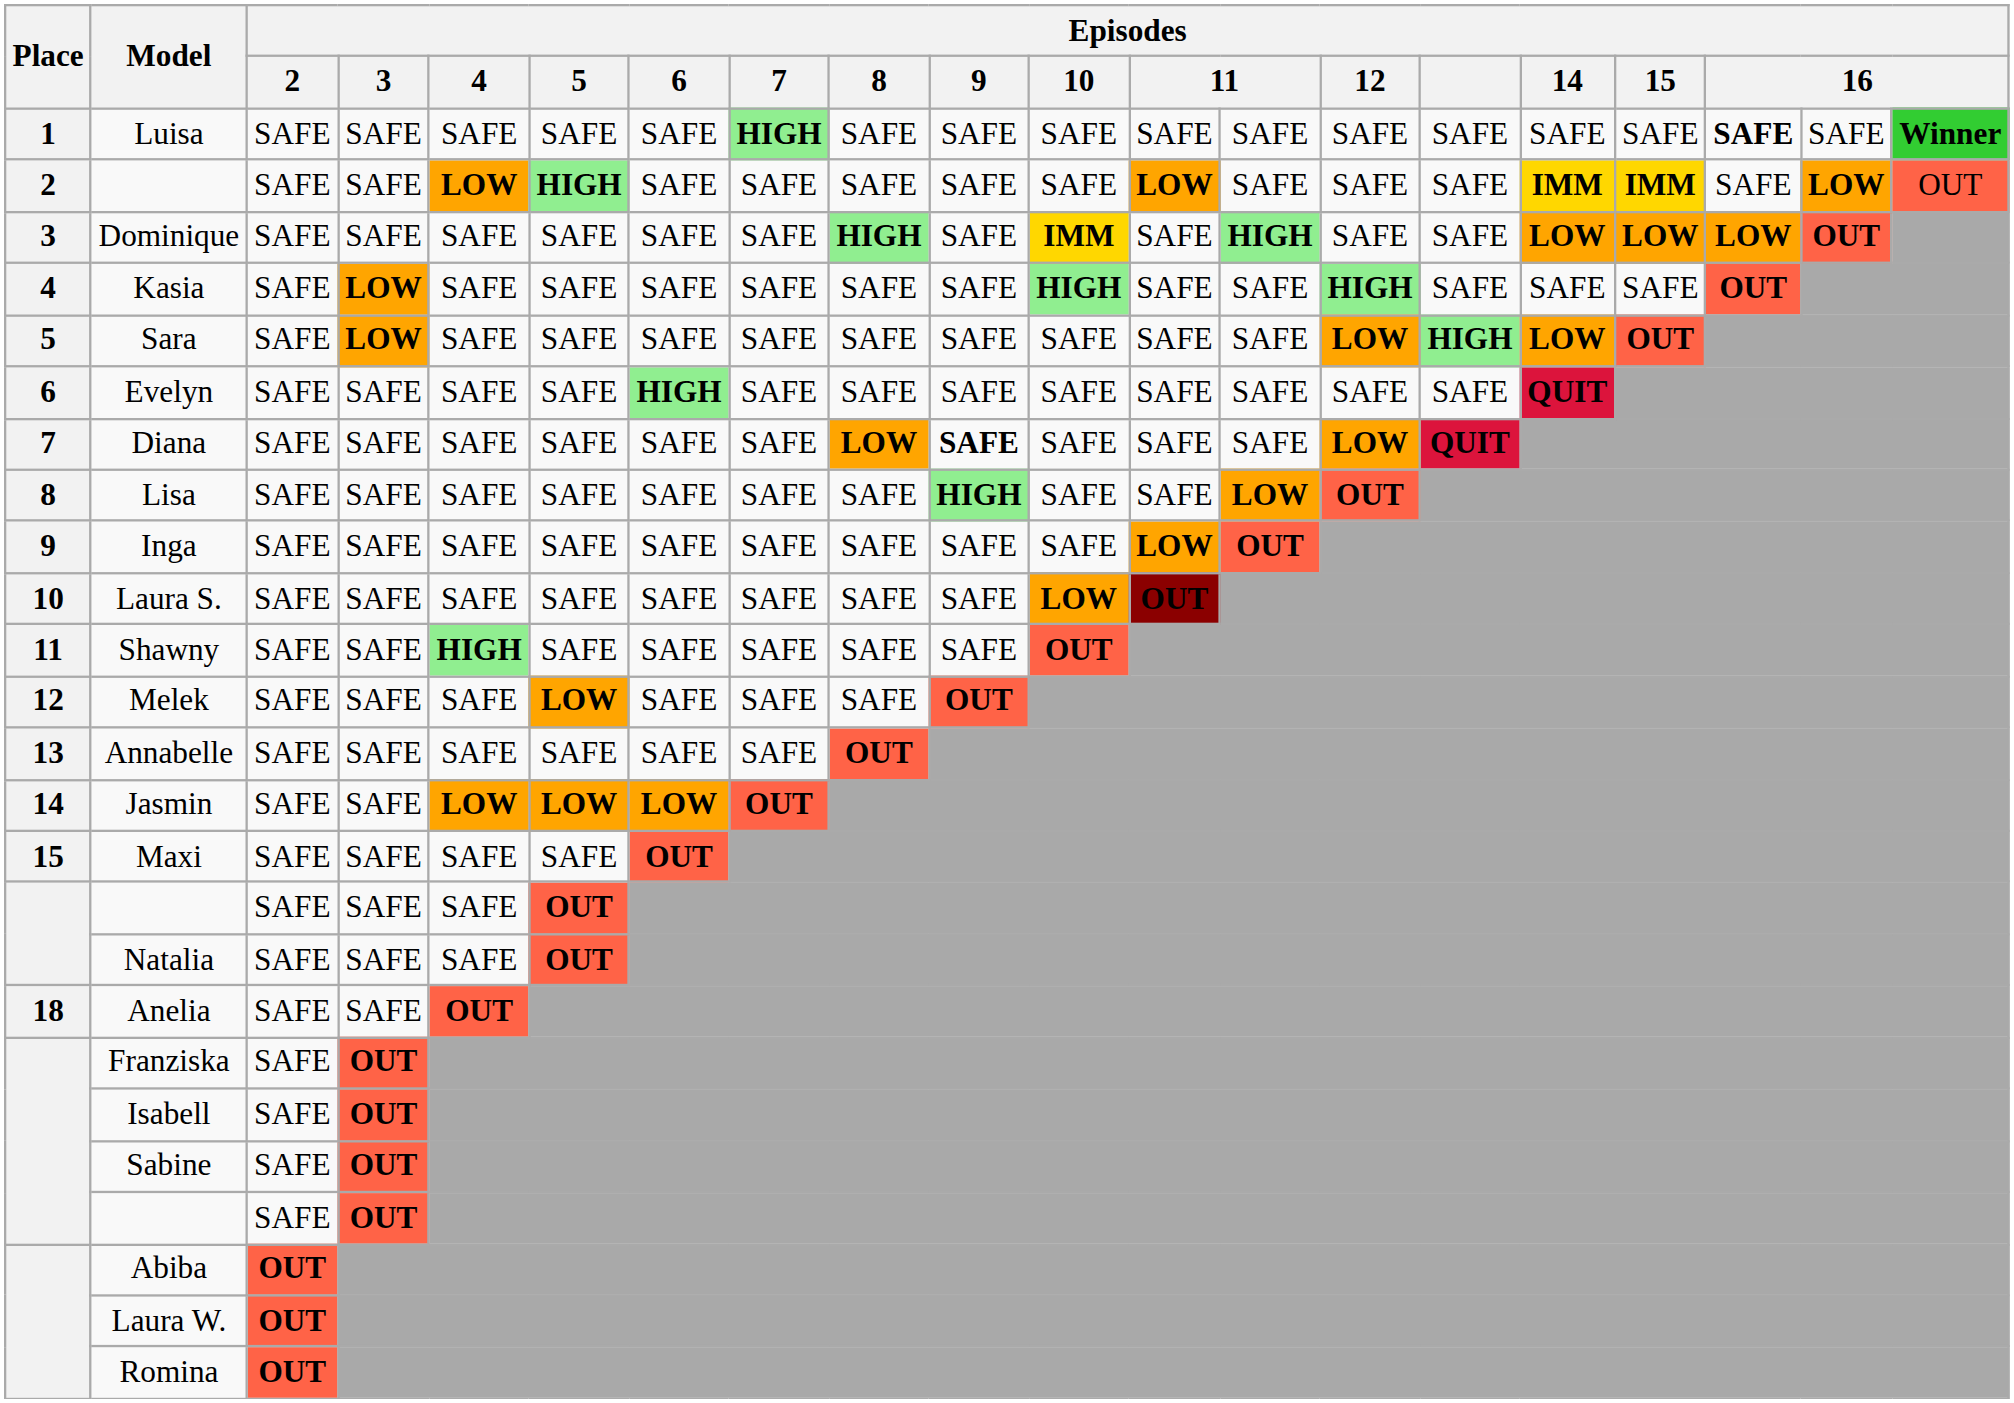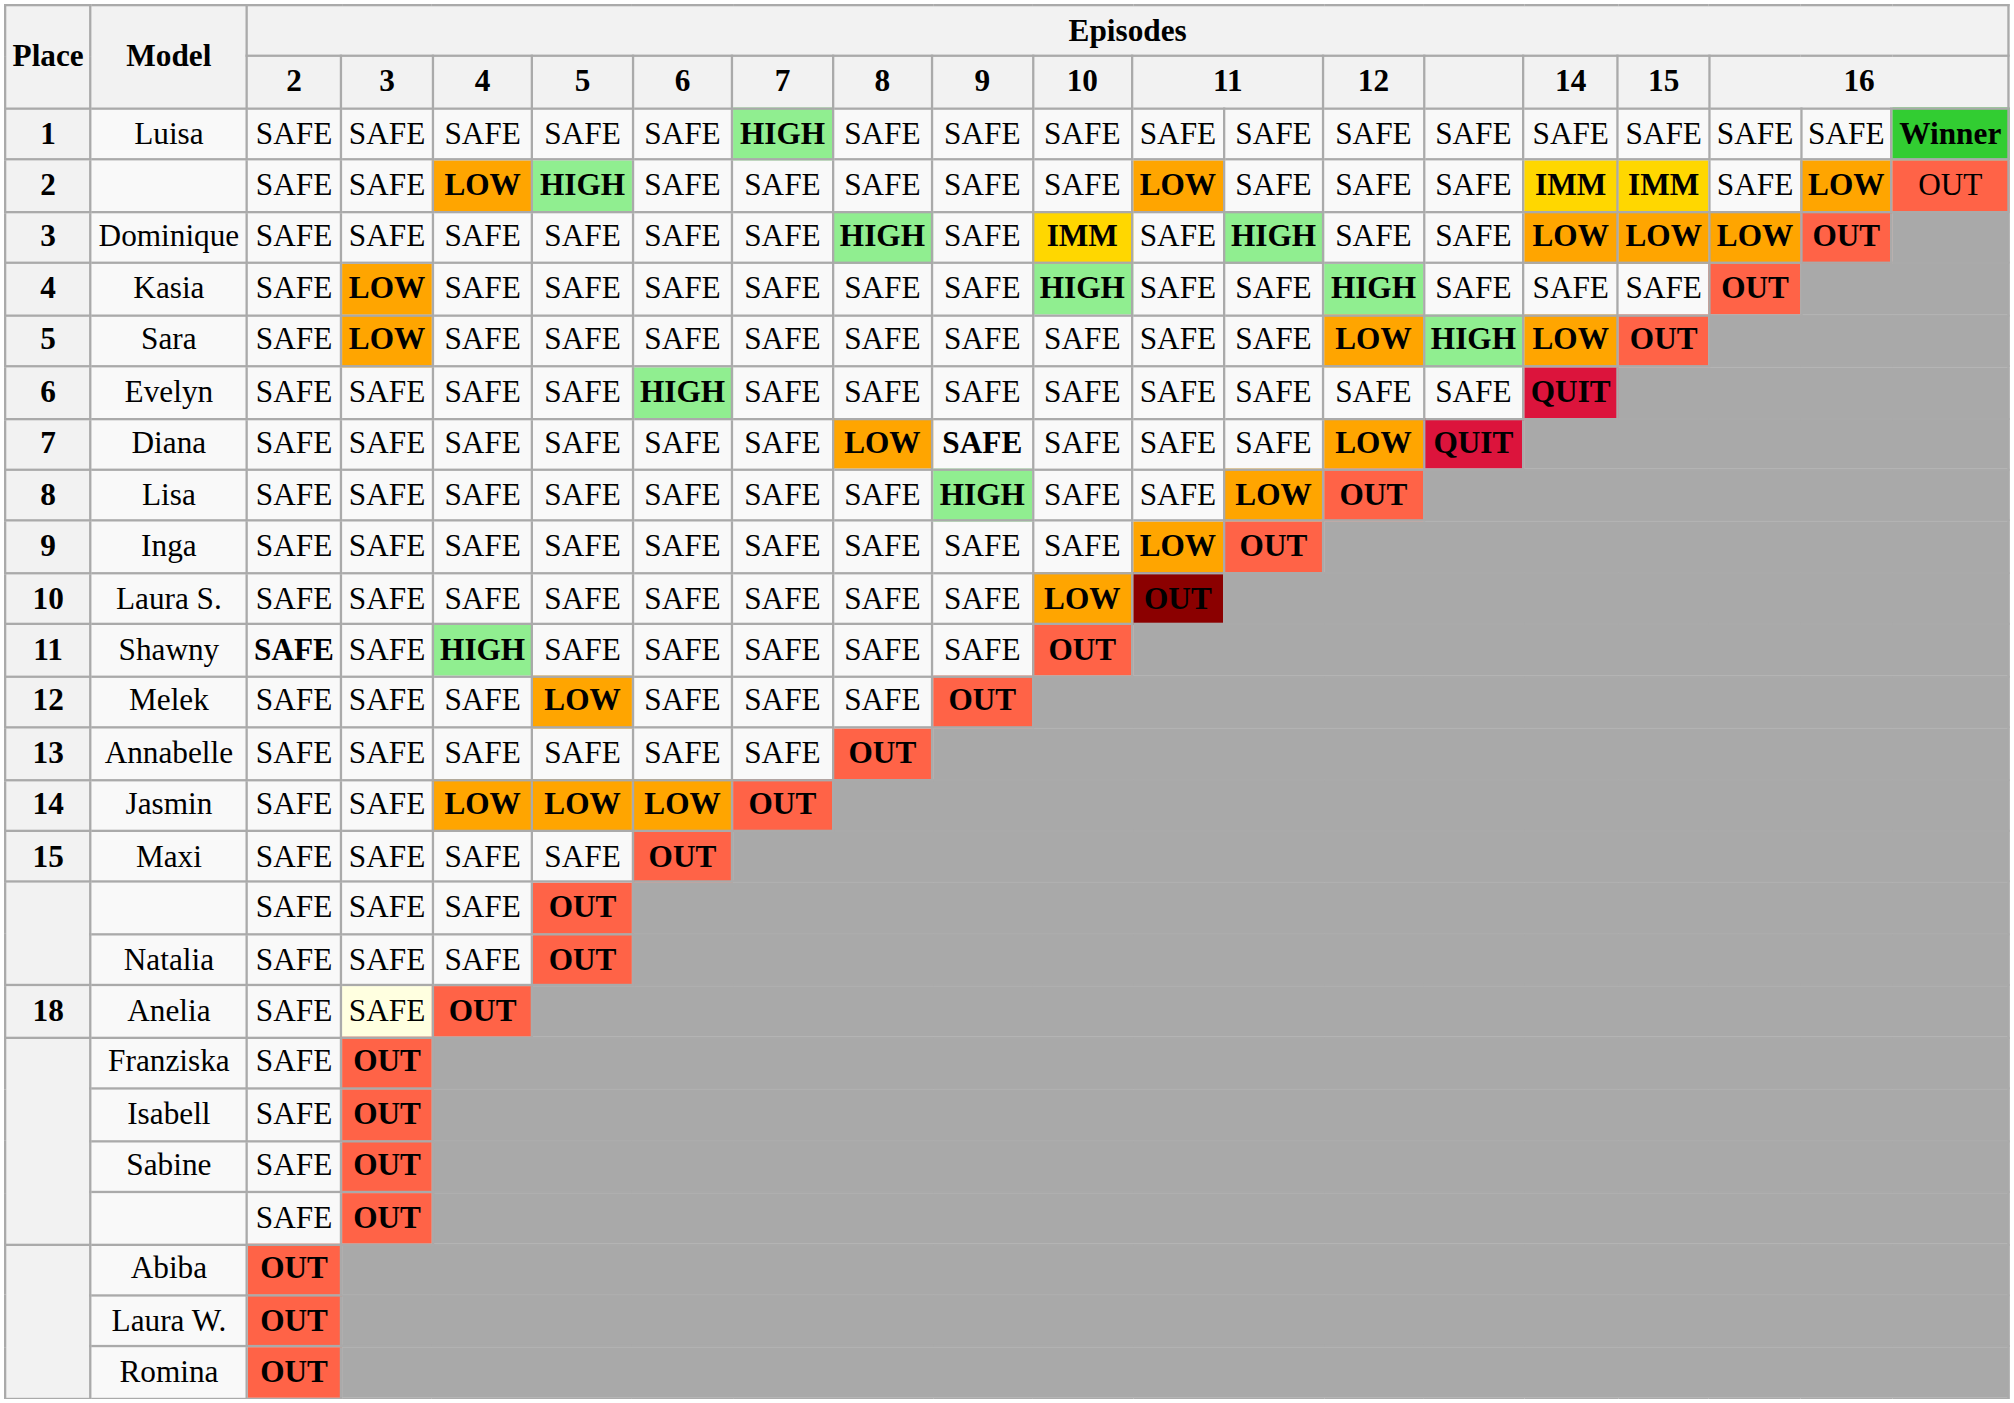(1753, 133) bold -> (1755, 133) normal
(292, 649) normal -> (294, 649) bold
(384, 1010) no background -> (387, 1010) lightyellow background
